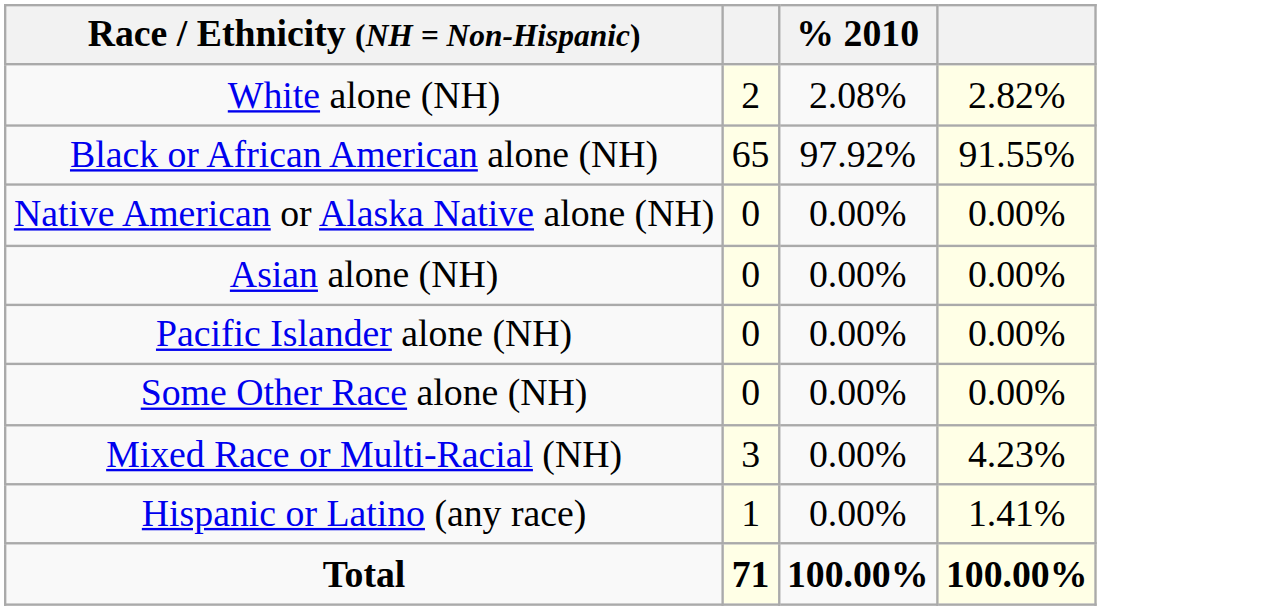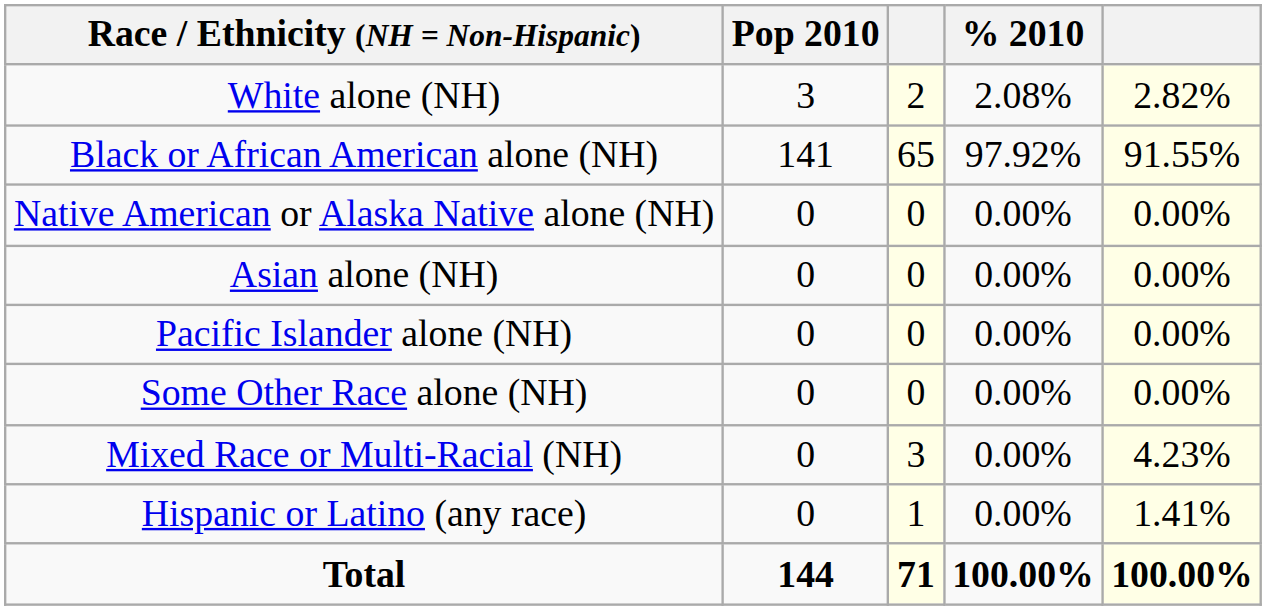+ column: (806, 34)
